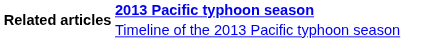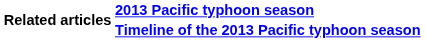(258, 30) normal -> (268, 30) bold
